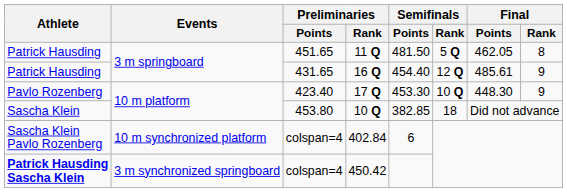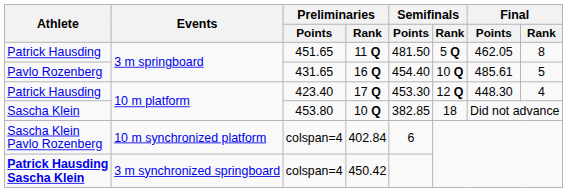(54, 72) Patrick Hausding -> (55, 72) Pavlo Rozenberg
(450, 72) 12 Q -> (450, 72) 10 Q
(541, 72) 9 -> (541, 72) 5
(55, 92) Pavlo Rozenberg -> (54, 92) Patrick Hausding
(450, 92) 10 Q -> (450, 92) 12 Q
(541, 92) 9 -> (541, 92) 4
